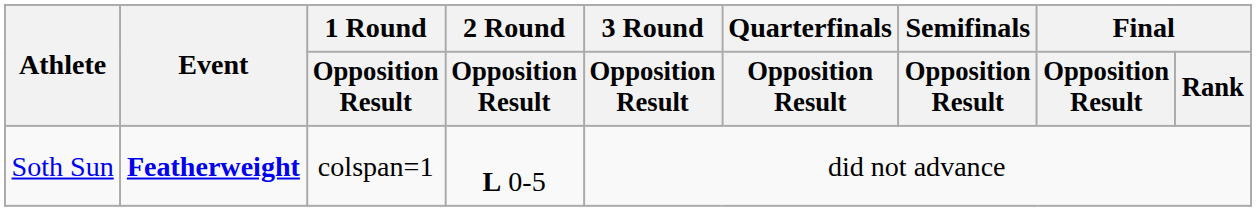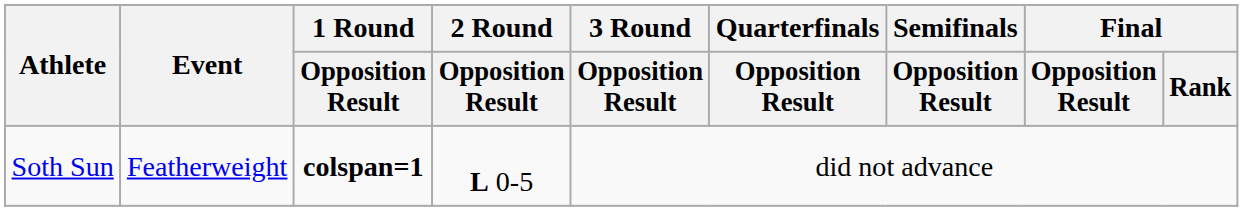(213, 165) bold -> (207, 165) normal
(376, 165) normal -> (363, 165) bold
